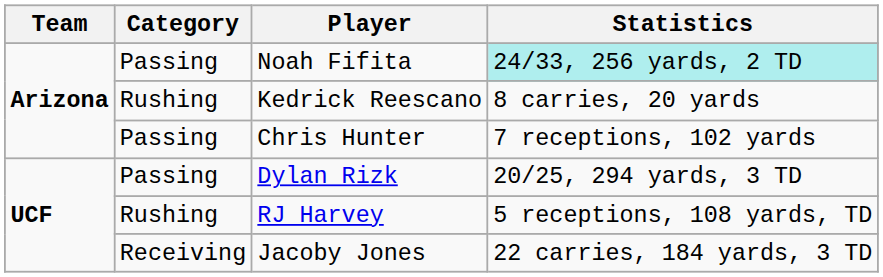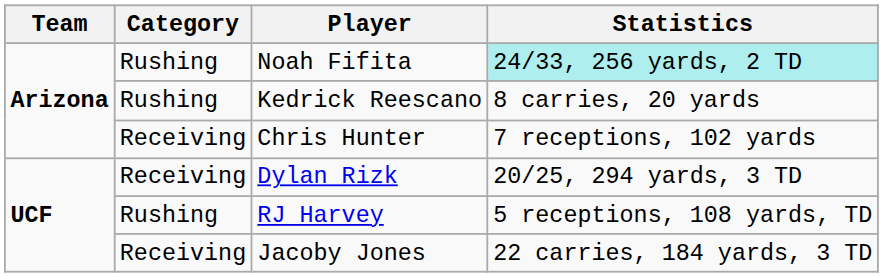(169, 63) Passing -> (169, 63) Rushing
(169, 139) Passing -> (183, 139) Receiving
(169, 177) Passing -> (183, 177) Receiving
